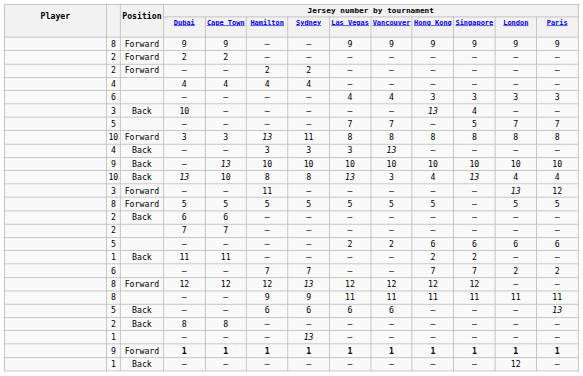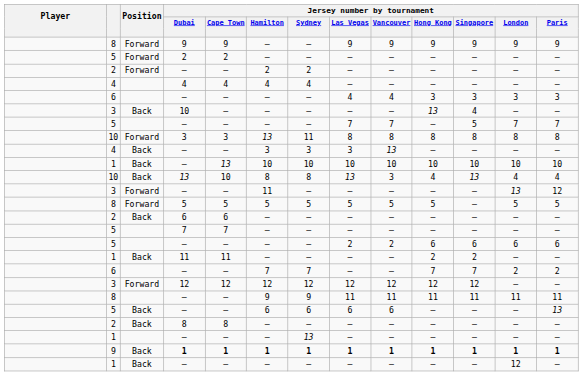(113, 57) 2 -> (113, 57) 5
(113, 164) 9 -> (113, 164) 1
(113, 231) 2 -> (113, 231) 5
(113, 284) 8 -> (113, 284) 3
(309, 284) 13 -> (309, 284) 12
(142, 351) Forward -> (142, 351) Back
